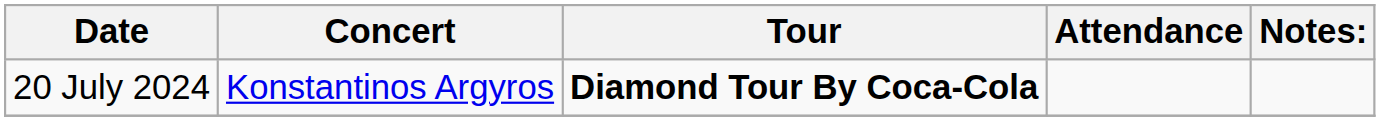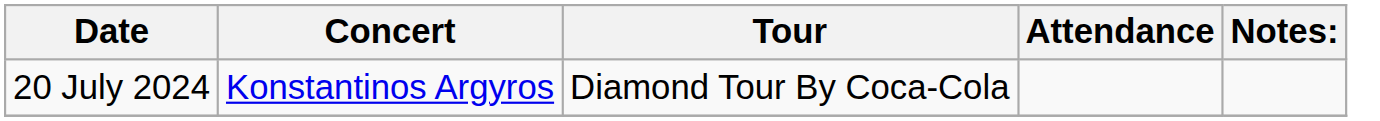(804, 87) bold -> (790, 87) normal
